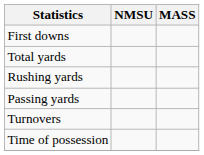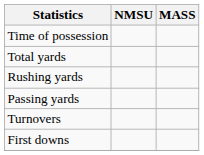rows swapped: (38, 35) <-> (58, 139)
